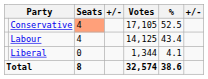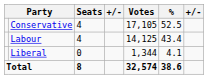(79, 25) lightsalmon background -> (79, 25) no background
